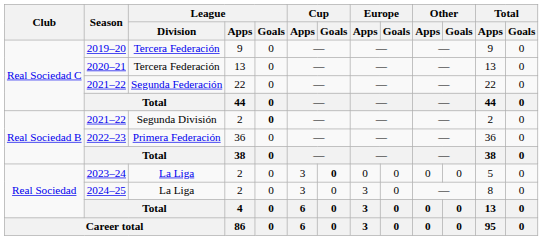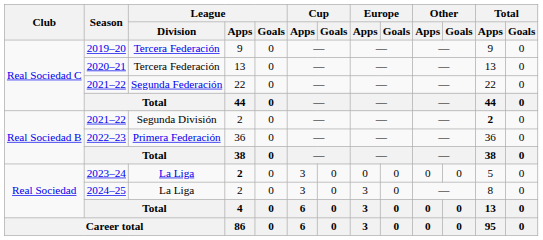(271, 119) bold -> (271, 119) normal
(490, 119) normal -> (490, 119) bold
(240, 173) normal -> (240, 173) bold
(334, 173) bold -> (334, 173) normal
